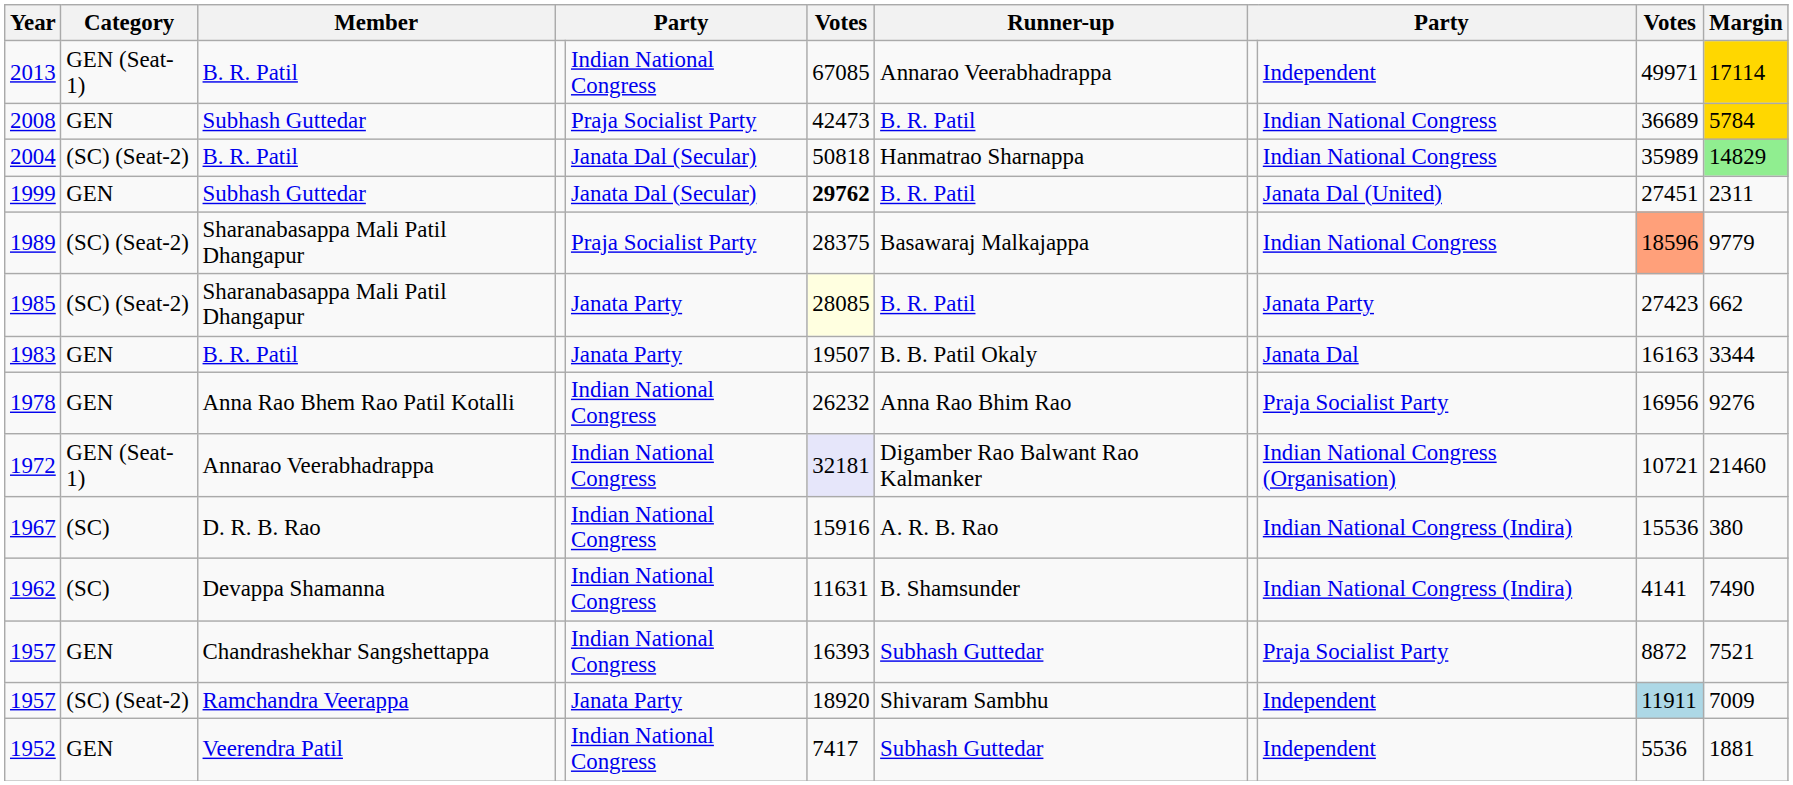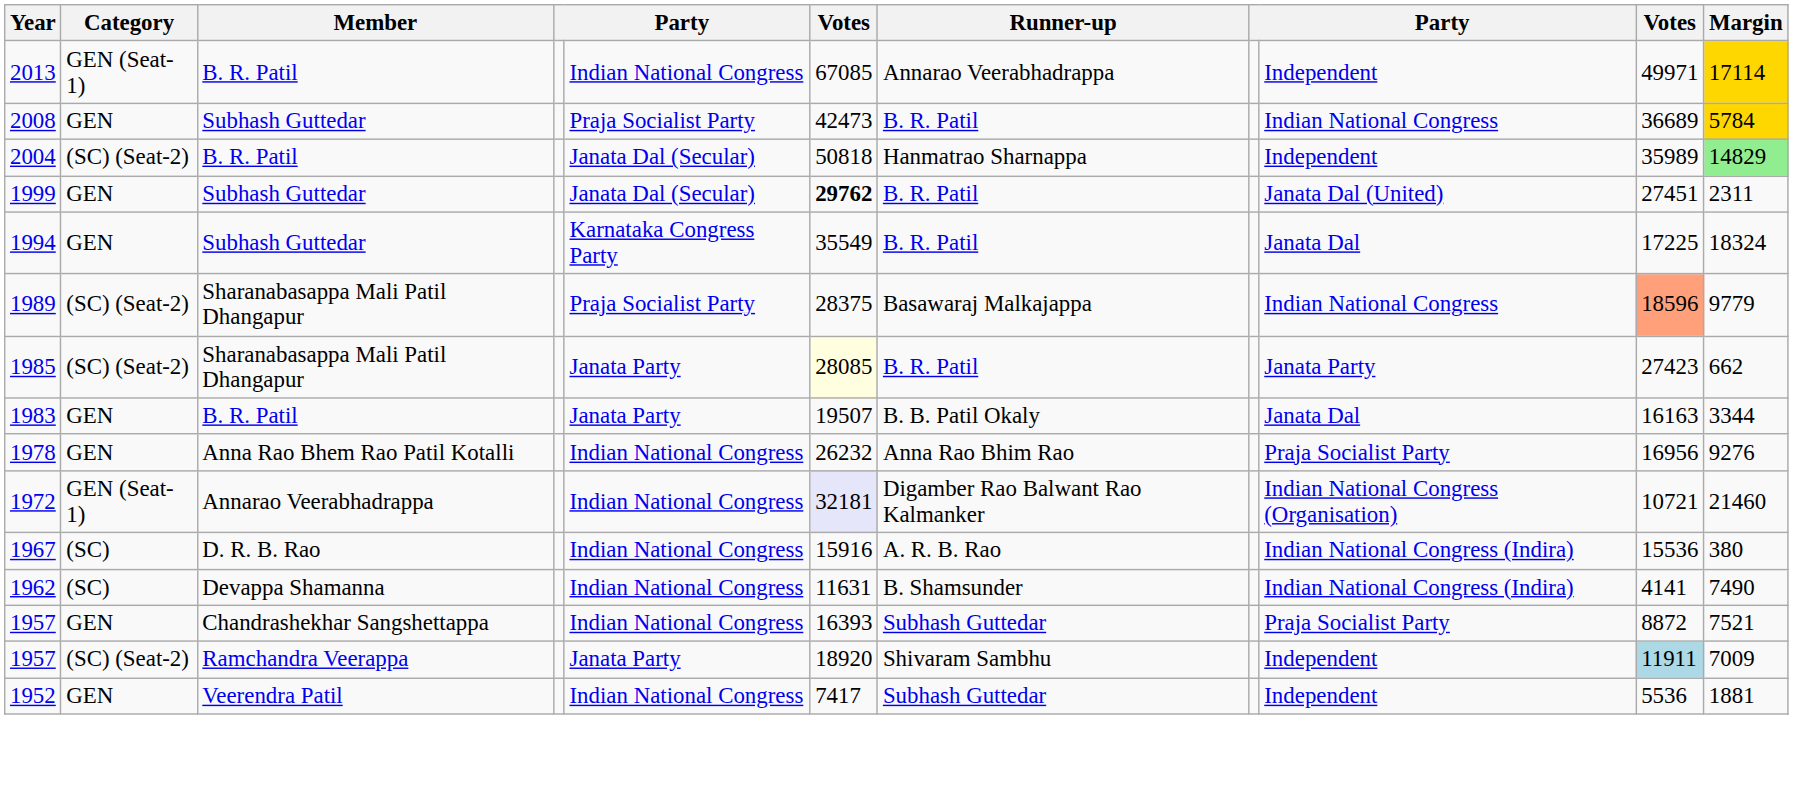(1380, 157) Indian National Congress -> (1321, 157) Independent
+ row: (33, 242)
